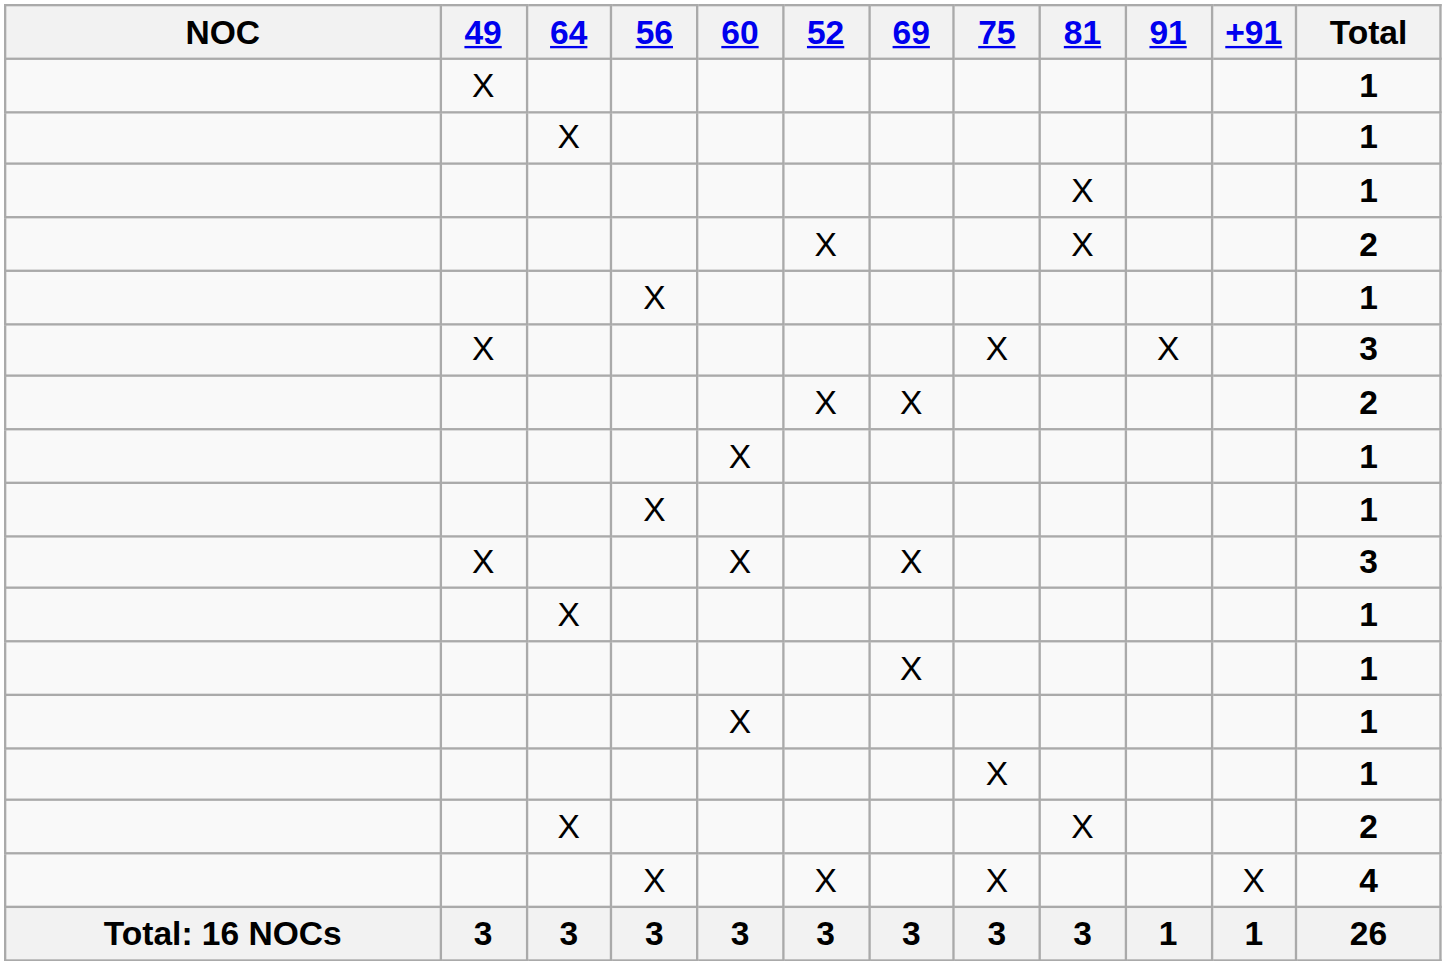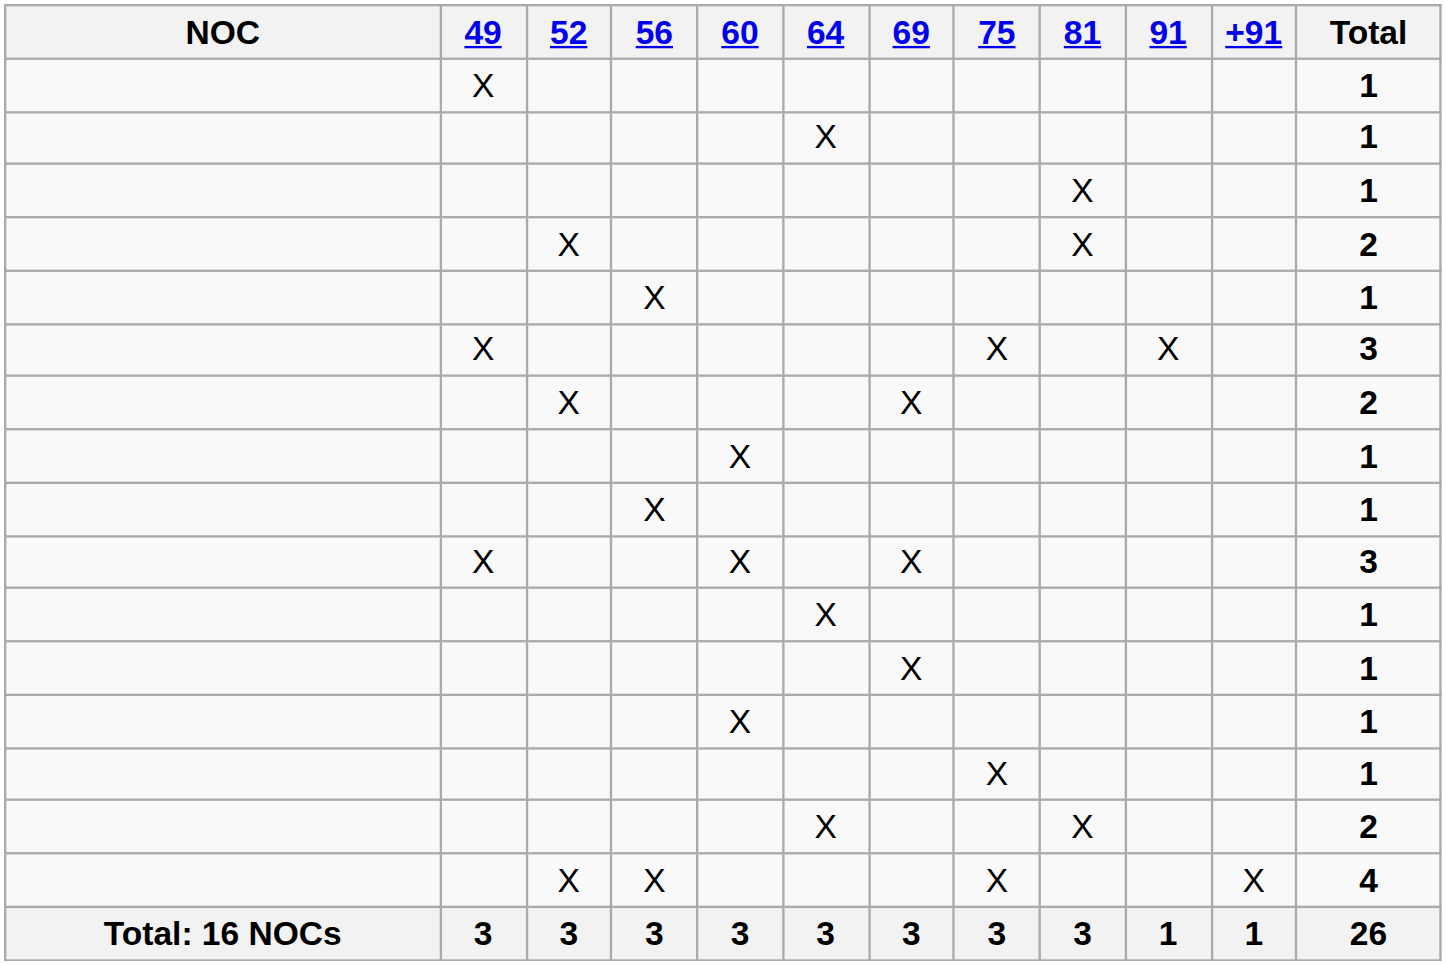columns swapped: (826, 32) <-> (569, 32)
